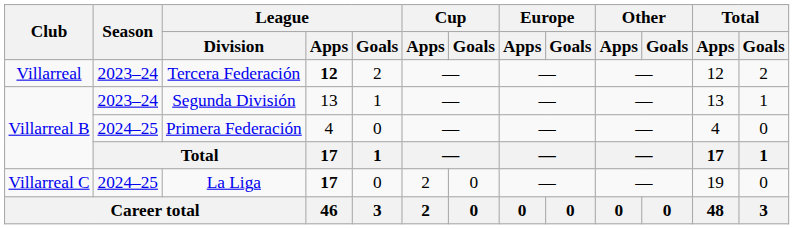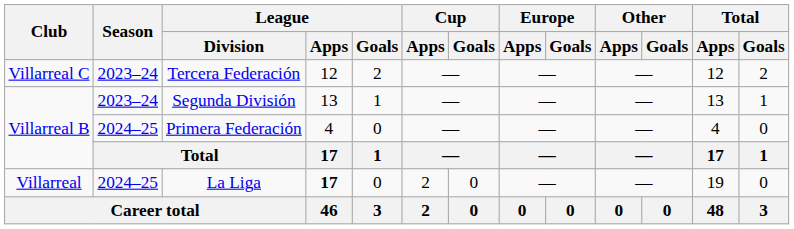(49, 73) Villarreal -> (49, 73) Villarreal C
(329, 73) bold -> (329, 73) normal
(49, 182) Villarreal C -> (49, 182) Villarreal
